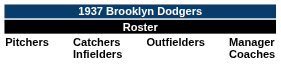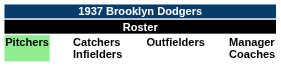(27, 42) no background -> (27, 42) lightgreen background
